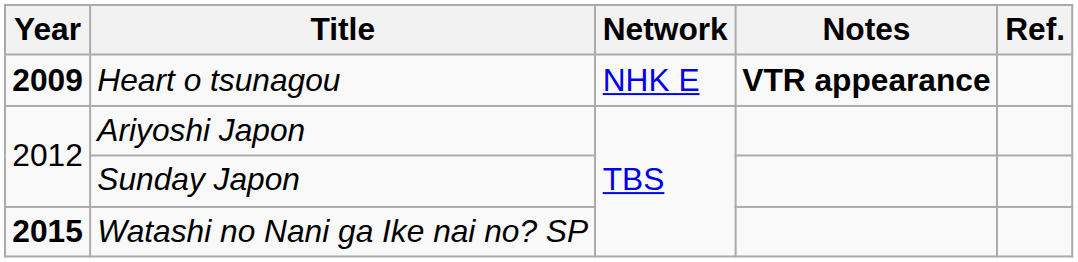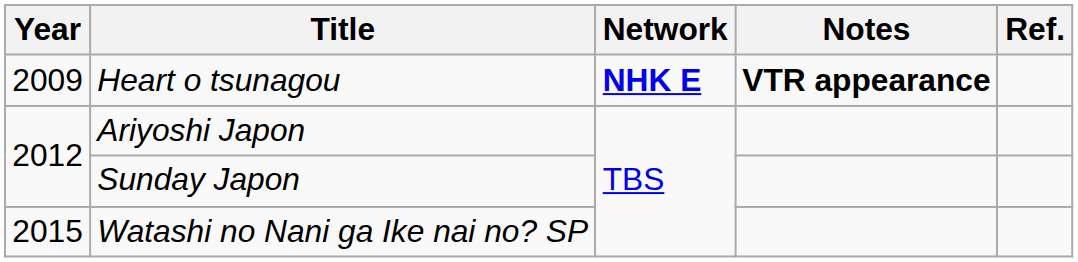(48, 79) bold -> (48, 79) normal
(651, 79) normal -> (652, 79) bold
(48, 230) bold -> (48, 230) normal
